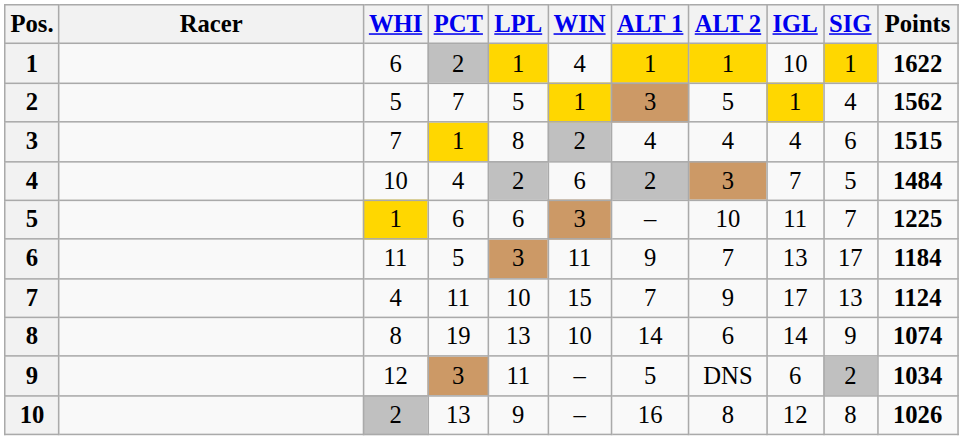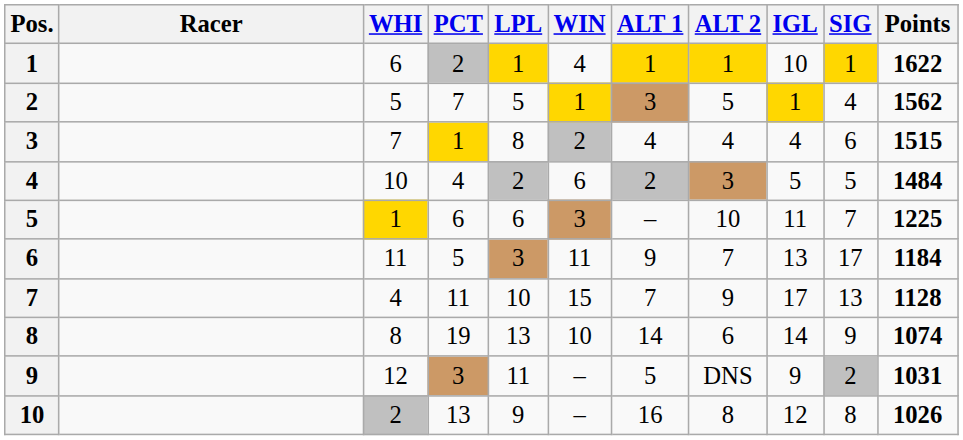(795, 180) 7 -> (795, 180) 5
(918, 297) 1124 -> (918, 297) 1128
(795, 375) 6 -> (795, 375) 9
(918, 375) 1034 -> (918, 375) 1031
